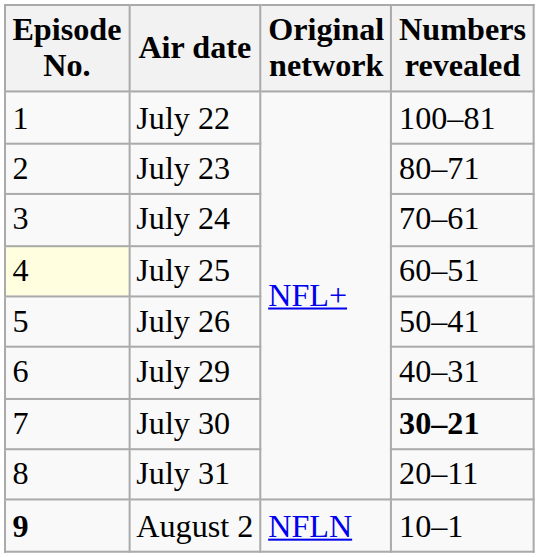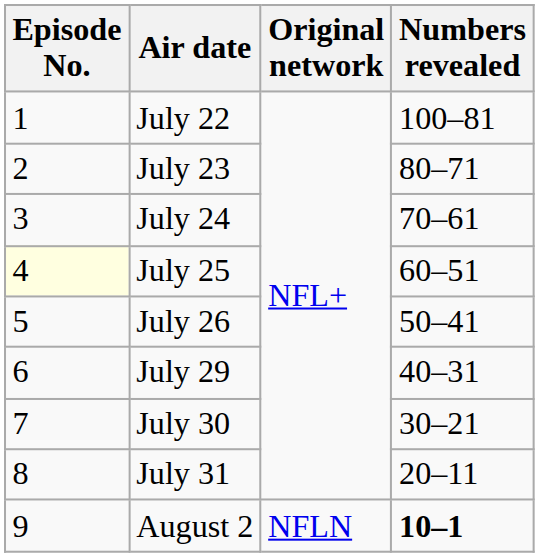(439, 423) bold -> (439, 423) normal
(20, 525) bold -> (20, 525) normal
(431, 525) normal -> (431, 525) bold
